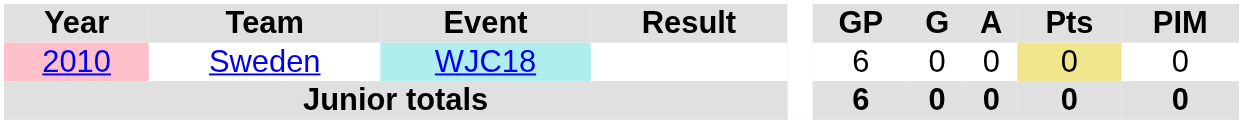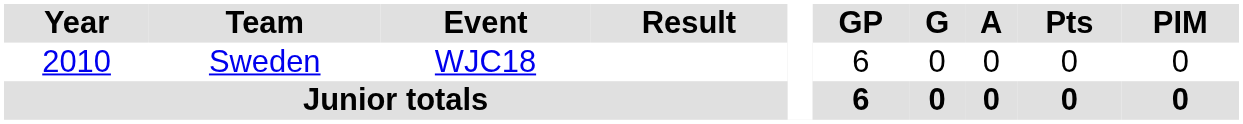(77, 61) pink background -> (77, 61) no background
(485, 61) paleturquoise background -> (485, 61) no background
(1069, 61) khaki background -> (1069, 61) no background
